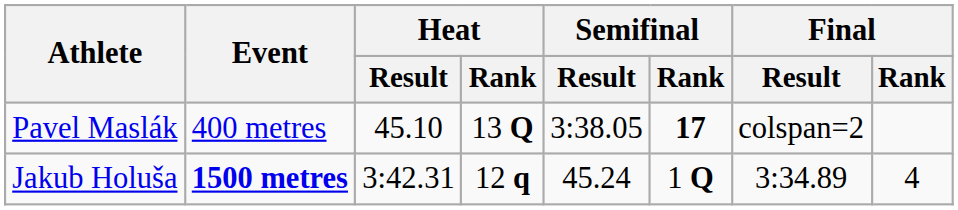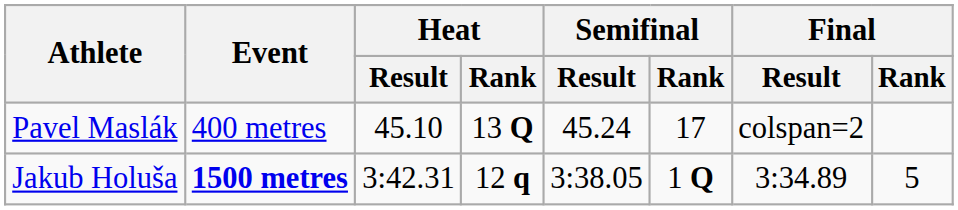(596, 128) 3:38.05 -> (596, 128) 45.24
(690, 128) bold -> (690, 128) normal
(596, 178) 45.24 -> (596, 178) 3:38.05
(912, 178) 4 -> (912, 178) 5
